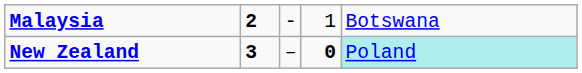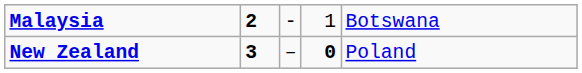(381, 53) paleturquoise background -> (381, 53) no background
